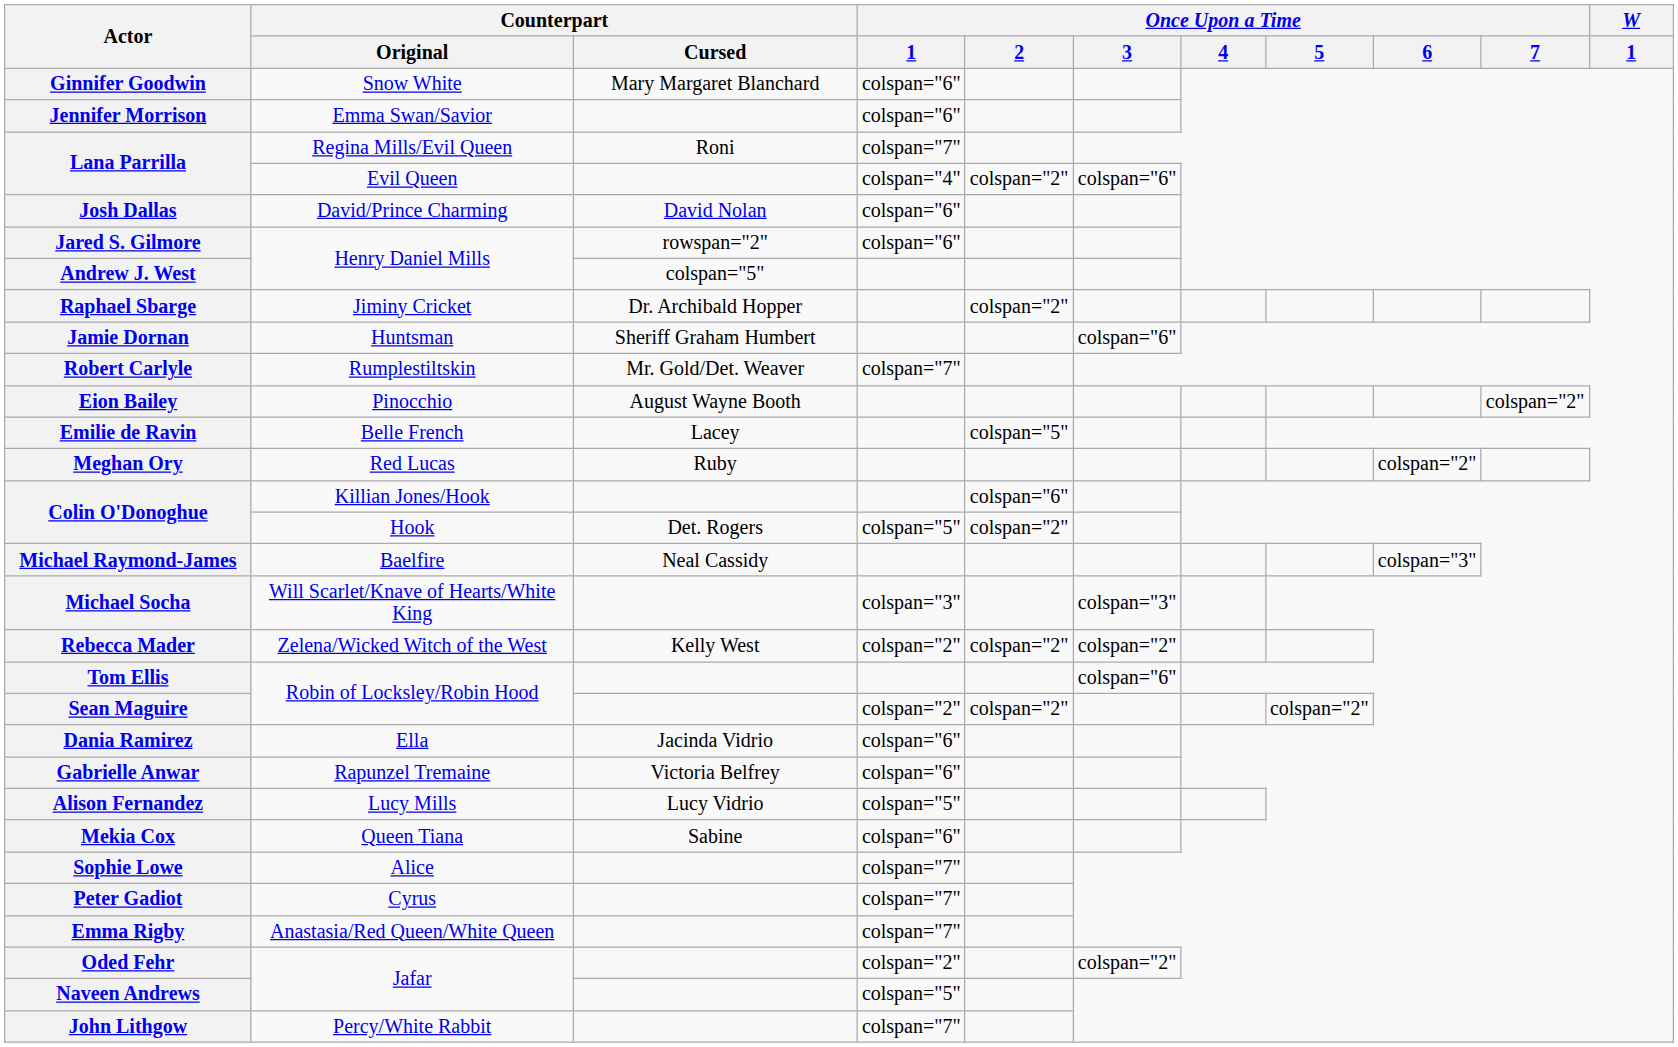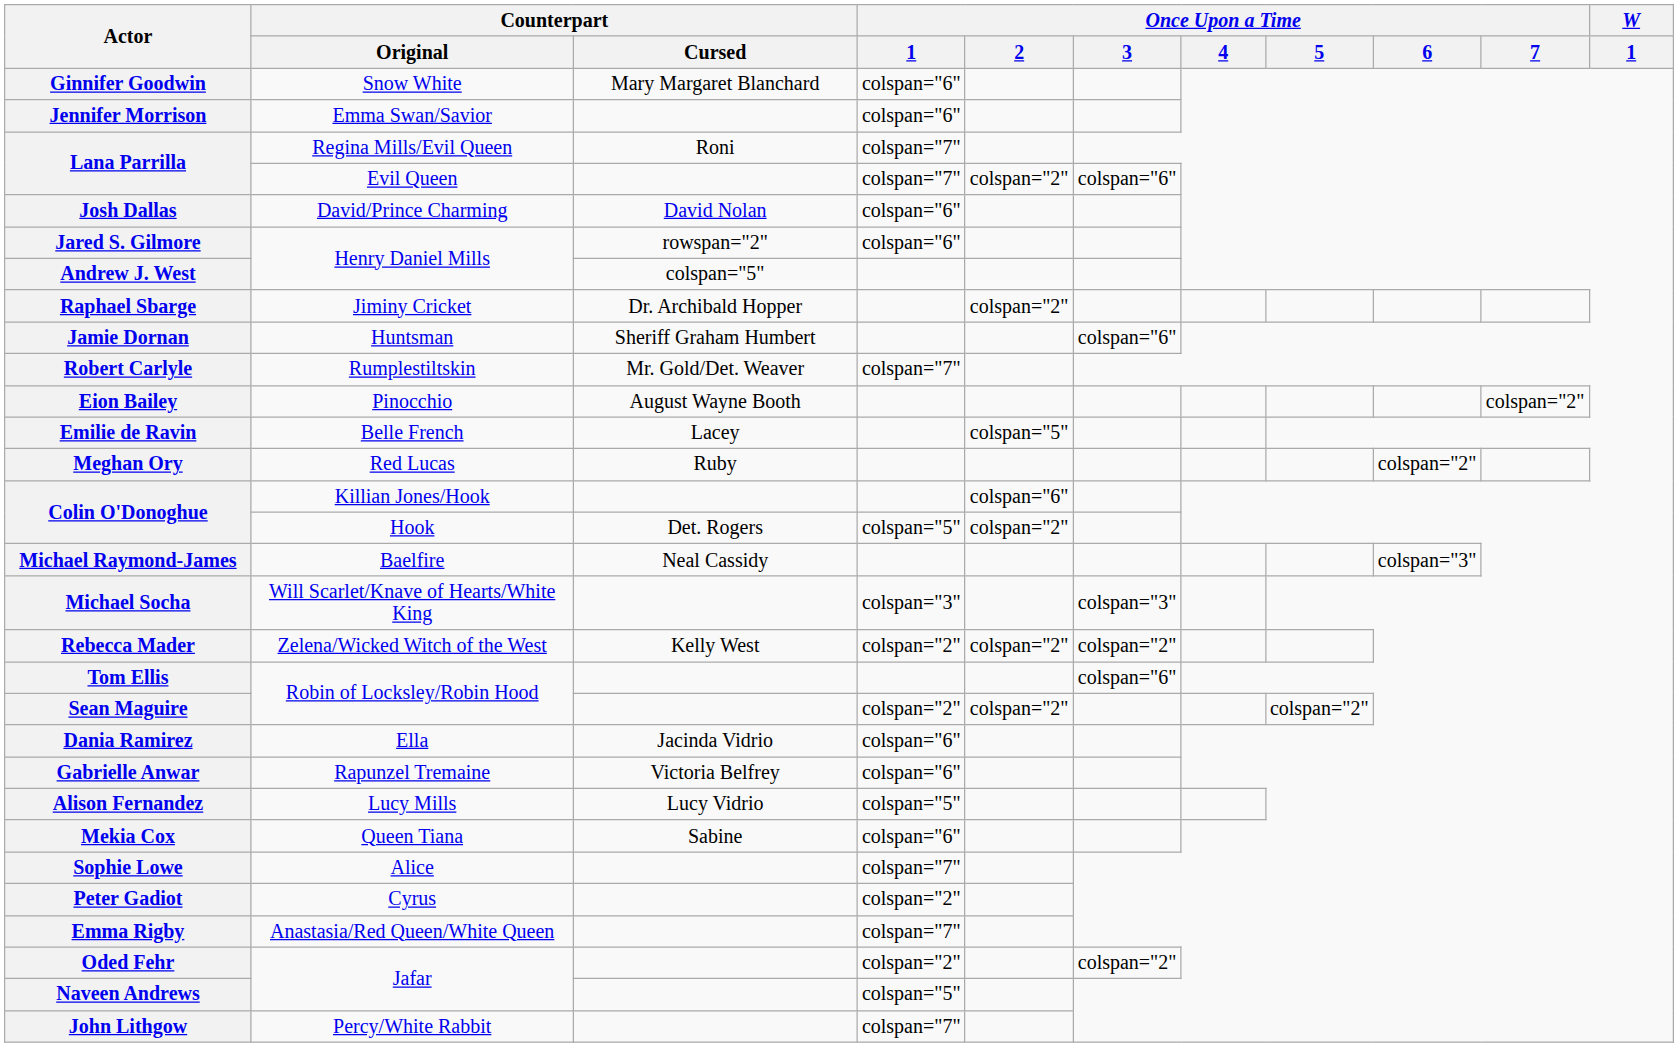(911, 178) colspan="4" -> (911, 178) colspan="7"
(911, 899) colspan="7" -> (911, 899) colspan="2"
